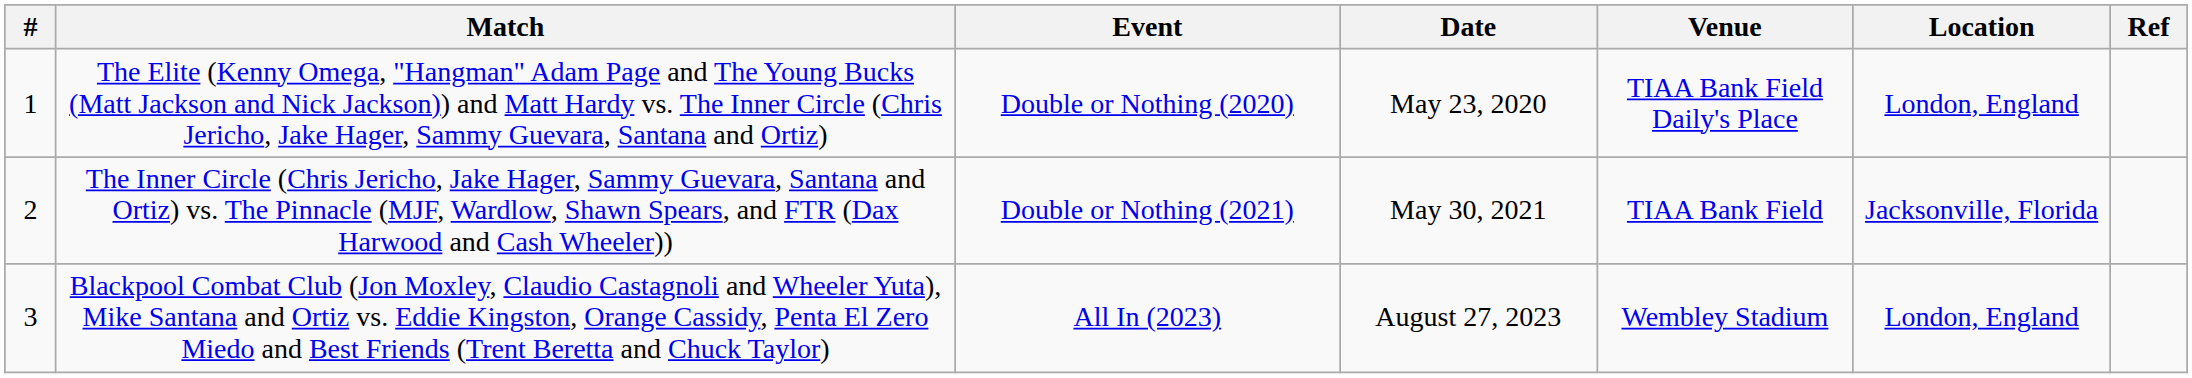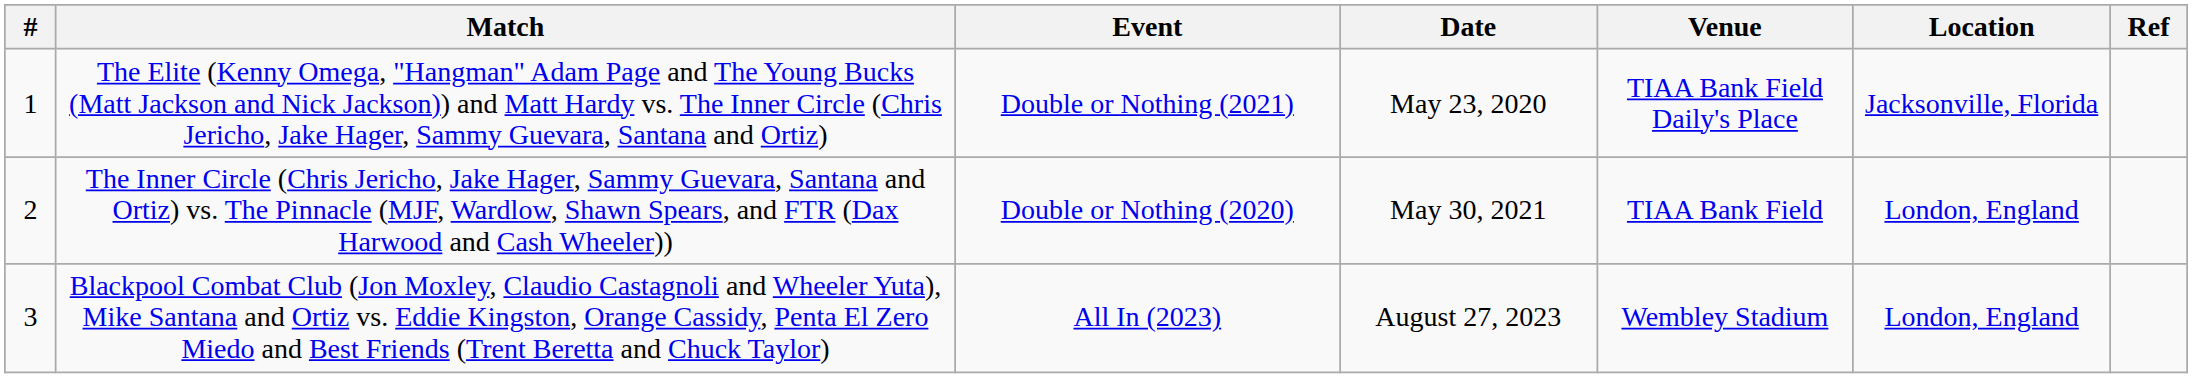(1147, 102) Double or Nothing (2020) -> (1147, 102) Double or Nothing (2021)
(1982, 102) London, England -> (1982, 102) Jacksonville, Florida
(1147, 210) Double or Nothing (2021) -> (1147, 210) Double or Nothing (2020)
(1982, 210) Jacksonville, Florida -> (1982, 210) London, England
